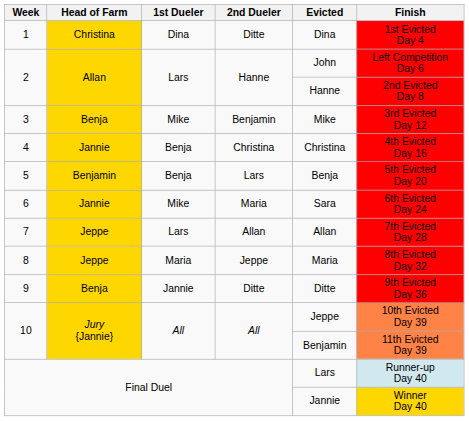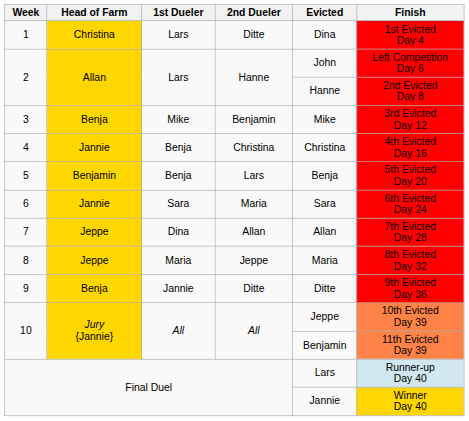(178, 35) Dina -> (178, 35) Lars
(178, 204) Mike -> (178, 204) Sara
(178, 232) Lars -> (178, 232) Dina
